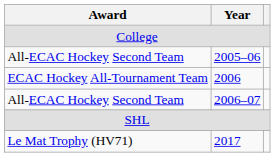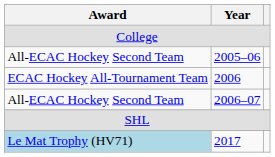(70, 141) no background -> (70, 141) lightblue background
